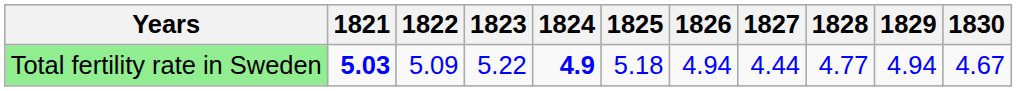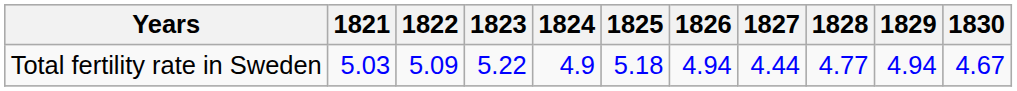(166, 65) lightgreen background -> (166, 65) no background
(365, 65) bold -> (365, 65) normal
(577, 65) bold -> (577, 65) normal
